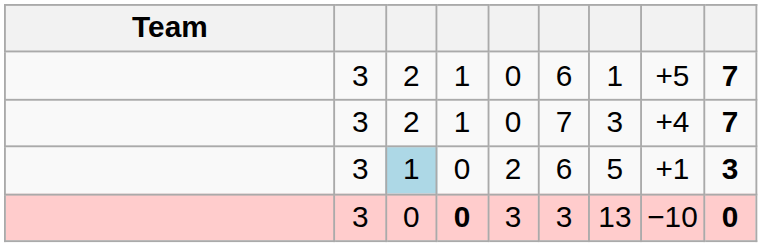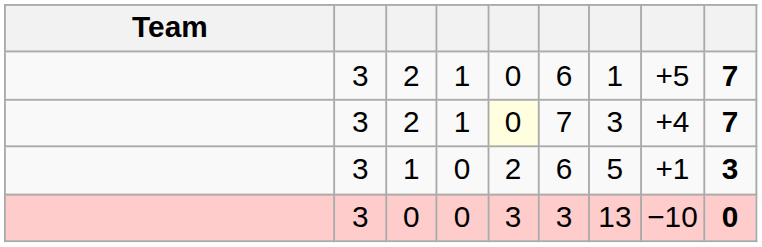(513, 122) no background -> (513, 122) lightyellow background
(411, 169) lightblue background -> (411, 169) no background
(462, 216) bold -> (462, 216) normal
